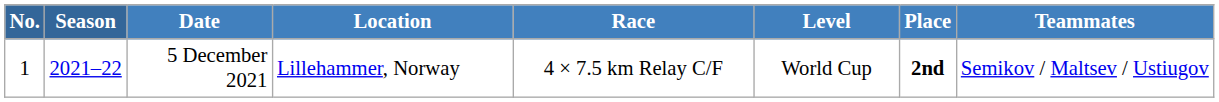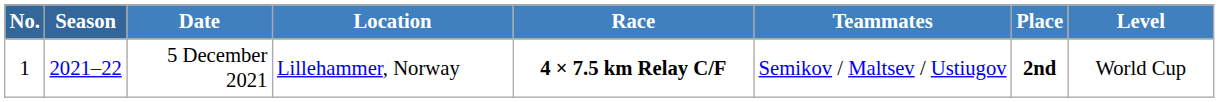columns swapped: (827, 21) <-> (1085, 21)
(633, 68) normal -> (633, 68) bold
